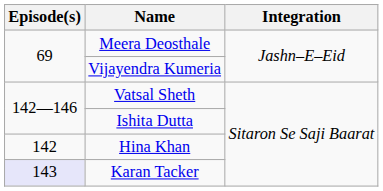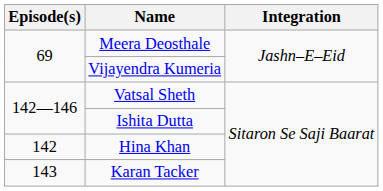(45, 172) lavender background -> (45, 172) no background
